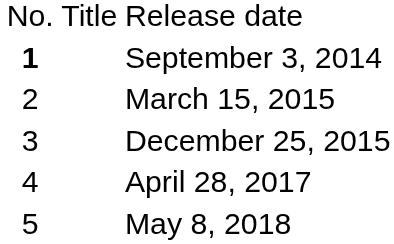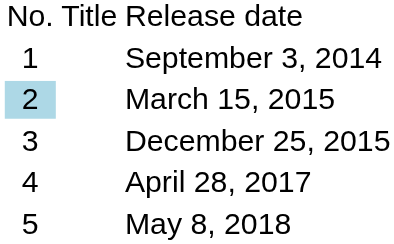(30, 57) bold -> (30, 57) normal
(30, 99) no background -> (30, 99) lightblue background
